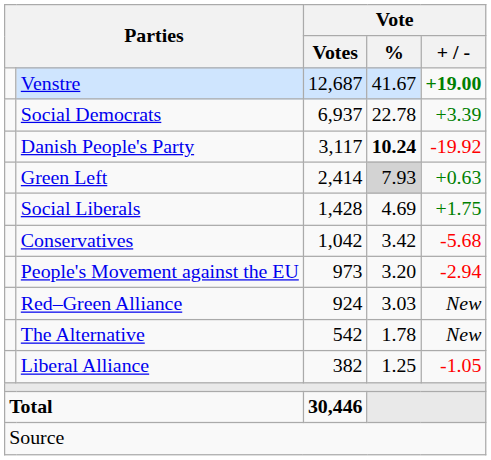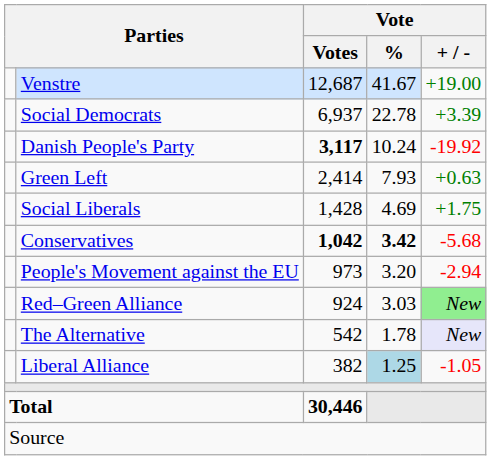(453, 83) bold -> (453, 83) normal
(341, 146) normal -> (341, 146) bold
(394, 146) bold -> (394, 146) normal
(399, 177) lightgrey background -> (399, 177) no background
(340, 240) normal -> (340, 240) bold
(399, 240) normal -> (399, 240) bold
(464, 303) no background -> (464, 303) lightgreen background
(464, 334) no background -> (464, 334) lavender background
(399, 366) no background -> (399, 366) lightblue background
